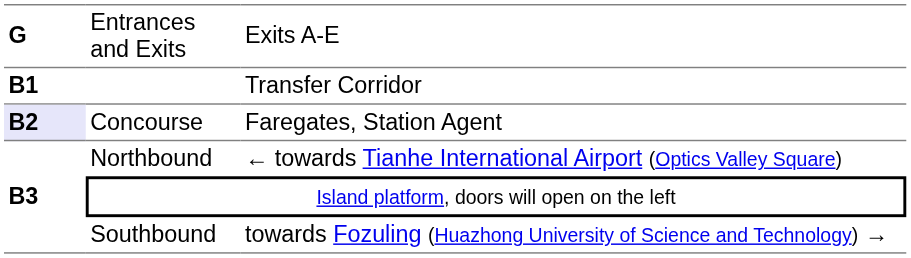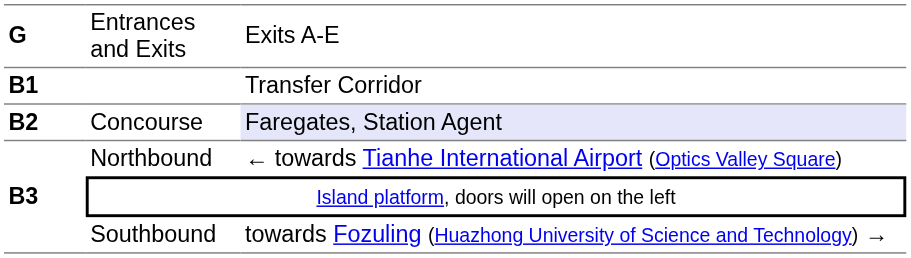(23, 122) lavender background -> (23, 122) no background
(373, 122) no background -> (373, 122) lavender background
